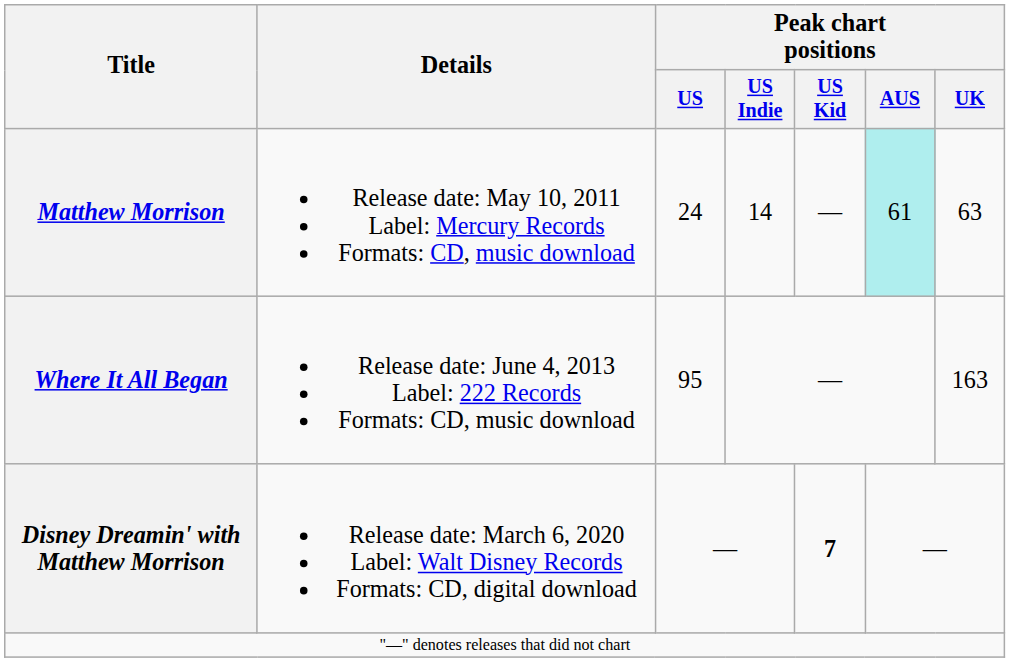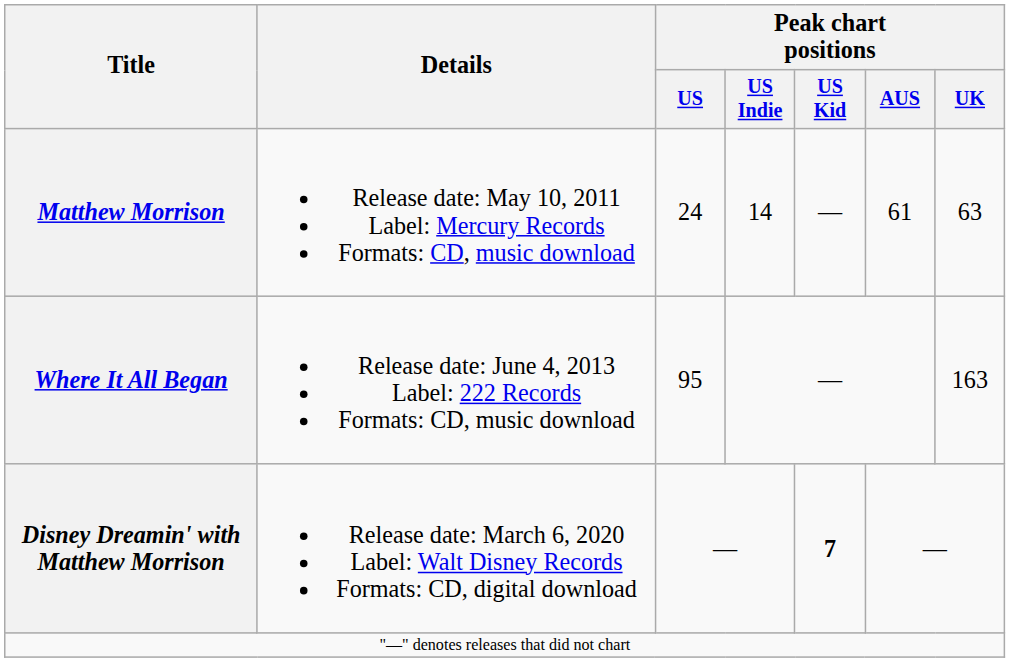(900, 211) paleturquoise background -> (900, 211) no background
